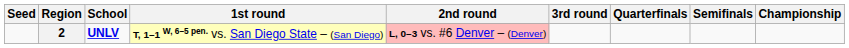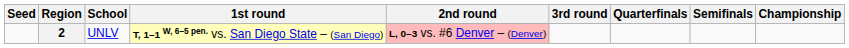(103, 34) bold -> (103, 34) normal
